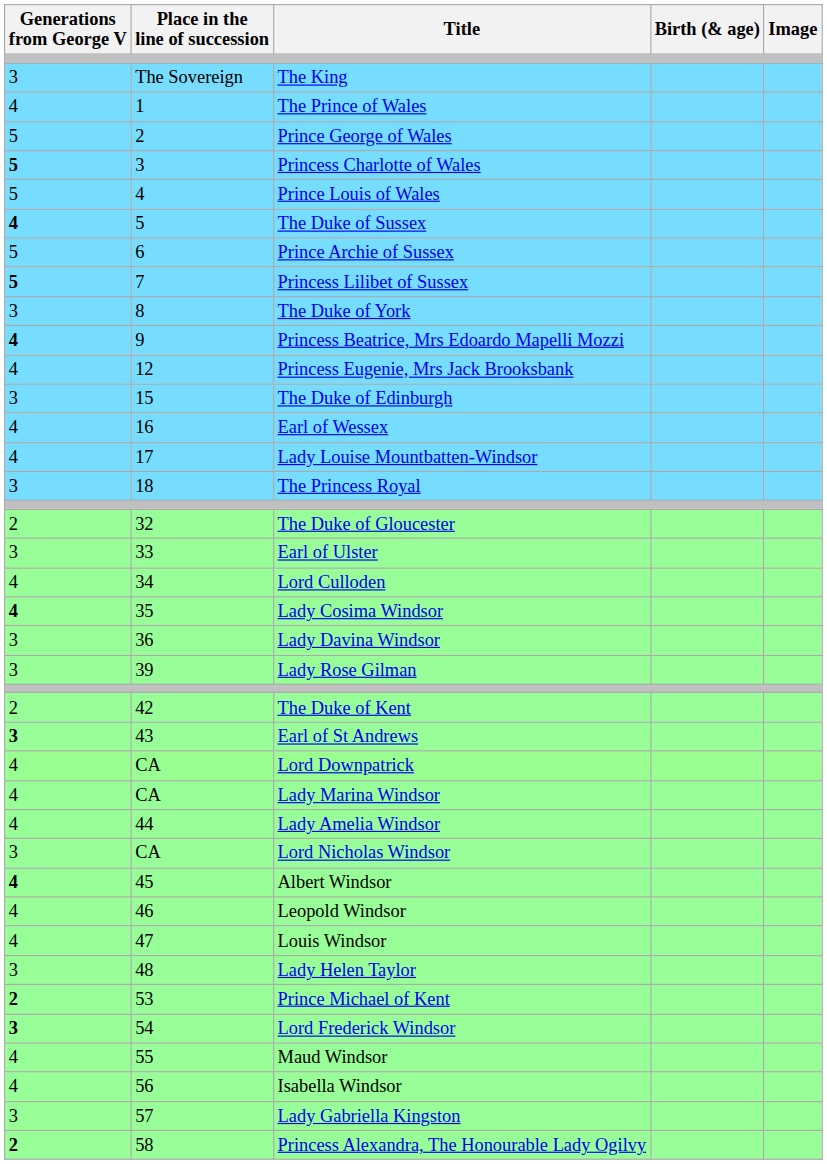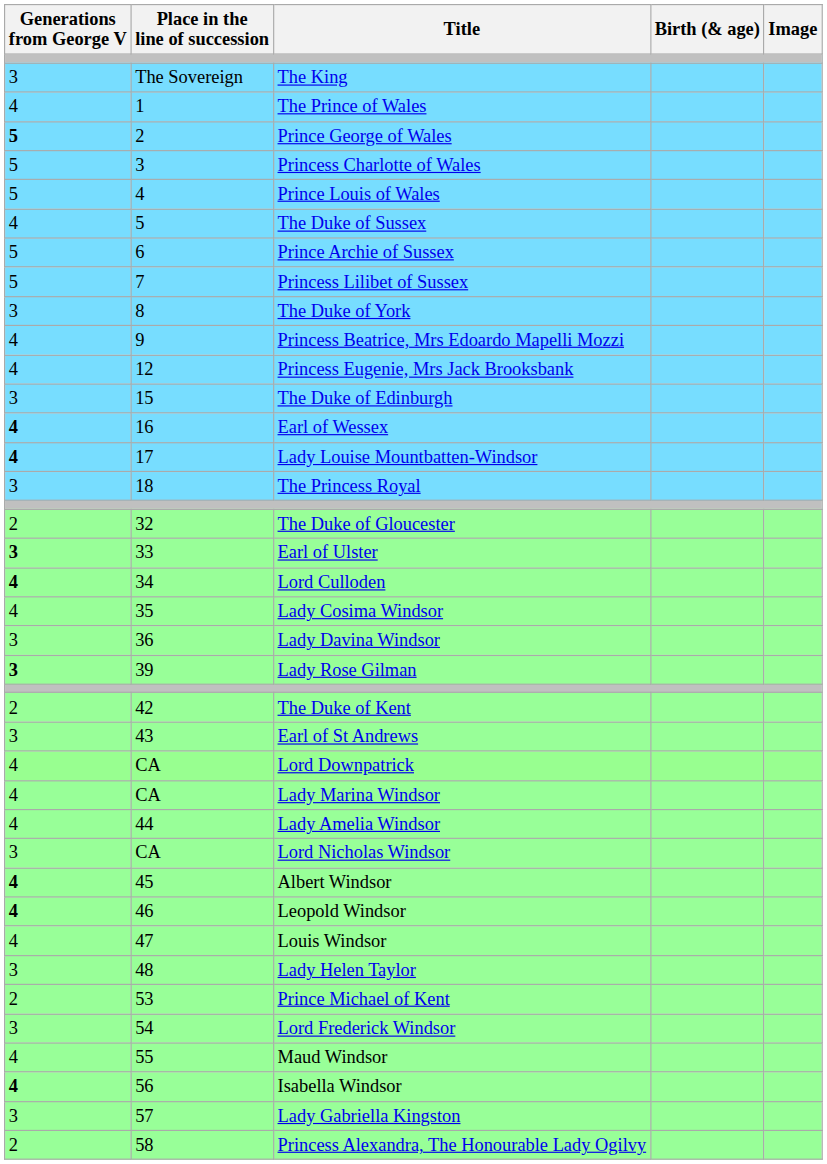(13, 135) normal -> (13, 135) bold
(13, 164) bold -> (13, 164) normal
(13, 223) bold -> (13, 223) normal
(13, 281) bold -> (13, 281) normal
(13, 340) bold -> (13, 340) normal
(13, 427) normal -> (13, 427) bold
(13, 456) normal -> (13, 456) bold
(13, 552) normal -> (13, 552) bold
(13, 582) normal -> (13, 582) bold
(13, 611) bold -> (13, 611) normal
(13, 669) normal -> (13, 669) bold
(13, 736) bold -> (13, 736) normal
(13, 911) normal -> (13, 911) bold
(13, 999) bold -> (13, 999) normal
(13, 1028) bold -> (13, 1028) normal
(13, 1086) normal -> (13, 1086) bold
(13, 1144) bold -> (13, 1144) normal
